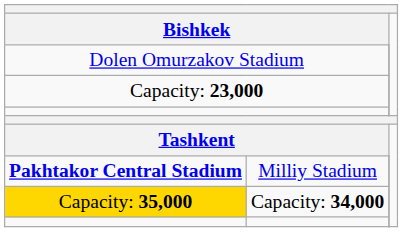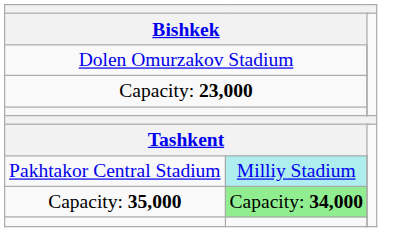(126, 170) bold -> (115, 170) normal
(318, 170) no background -> (296, 170) paleturquoise background
(126, 201) gold background -> (115, 201) no background
(318, 201) no background -> (296, 201) lightgreen background
